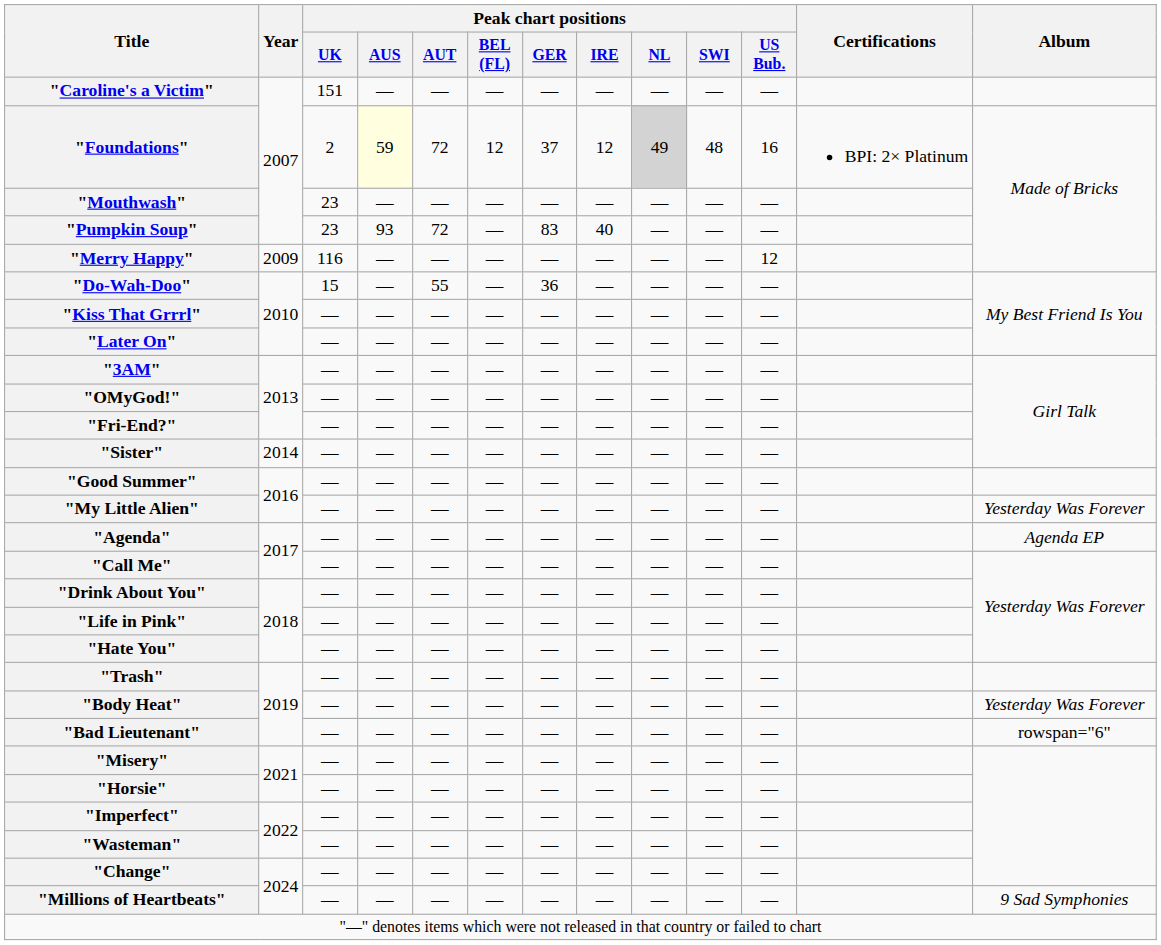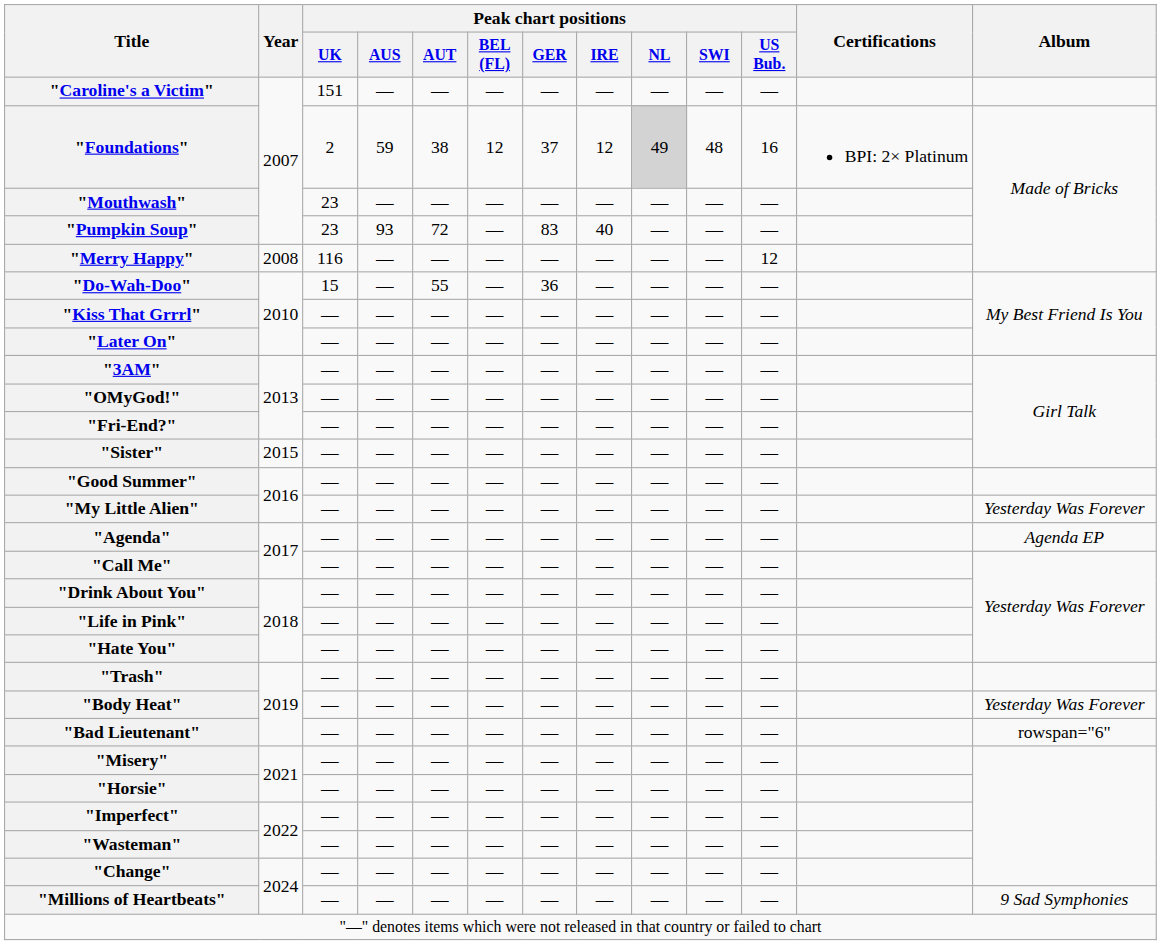(385, 146) lightyellow background -> (385, 146) no background
(440, 146) 72 -> (440, 146) 38
(281, 257) 2009 -> (281, 257) 2008
(281, 453) 2014 -> (281, 453) 2015
